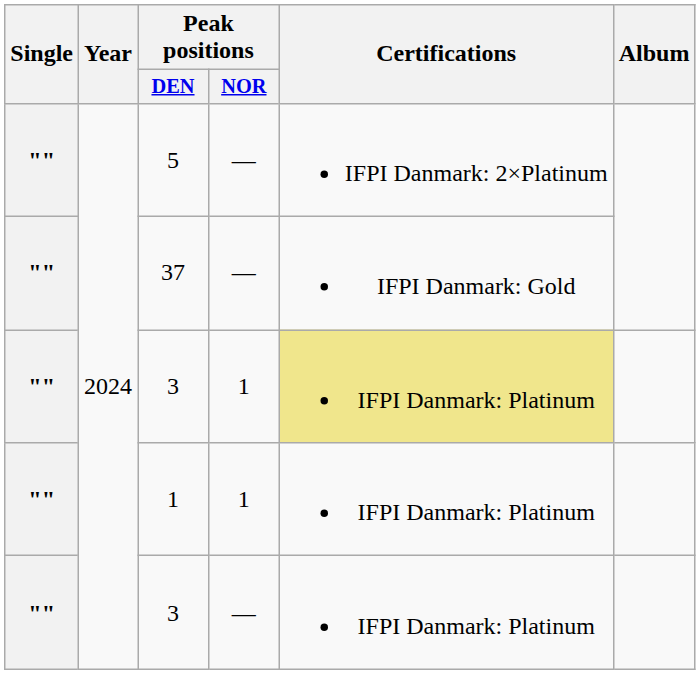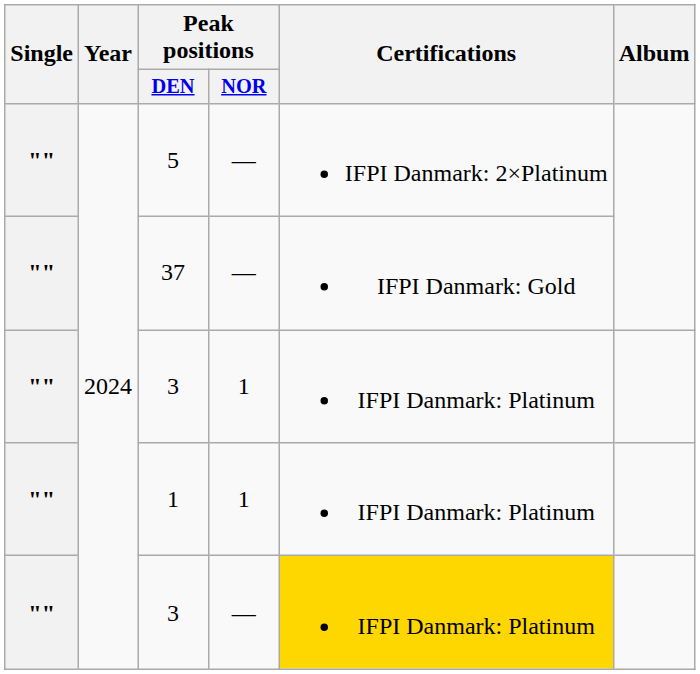(446, 400) khaki background -> (446, 400) no background
(446, 626) no background -> (446, 626) gold background
